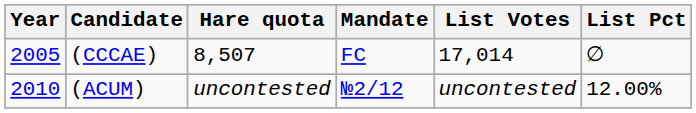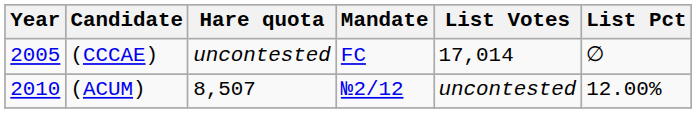(224, 56) 8,507 -> (262, 56) uncontested
(262, 91) uncontested -> (224, 91) 8,507
